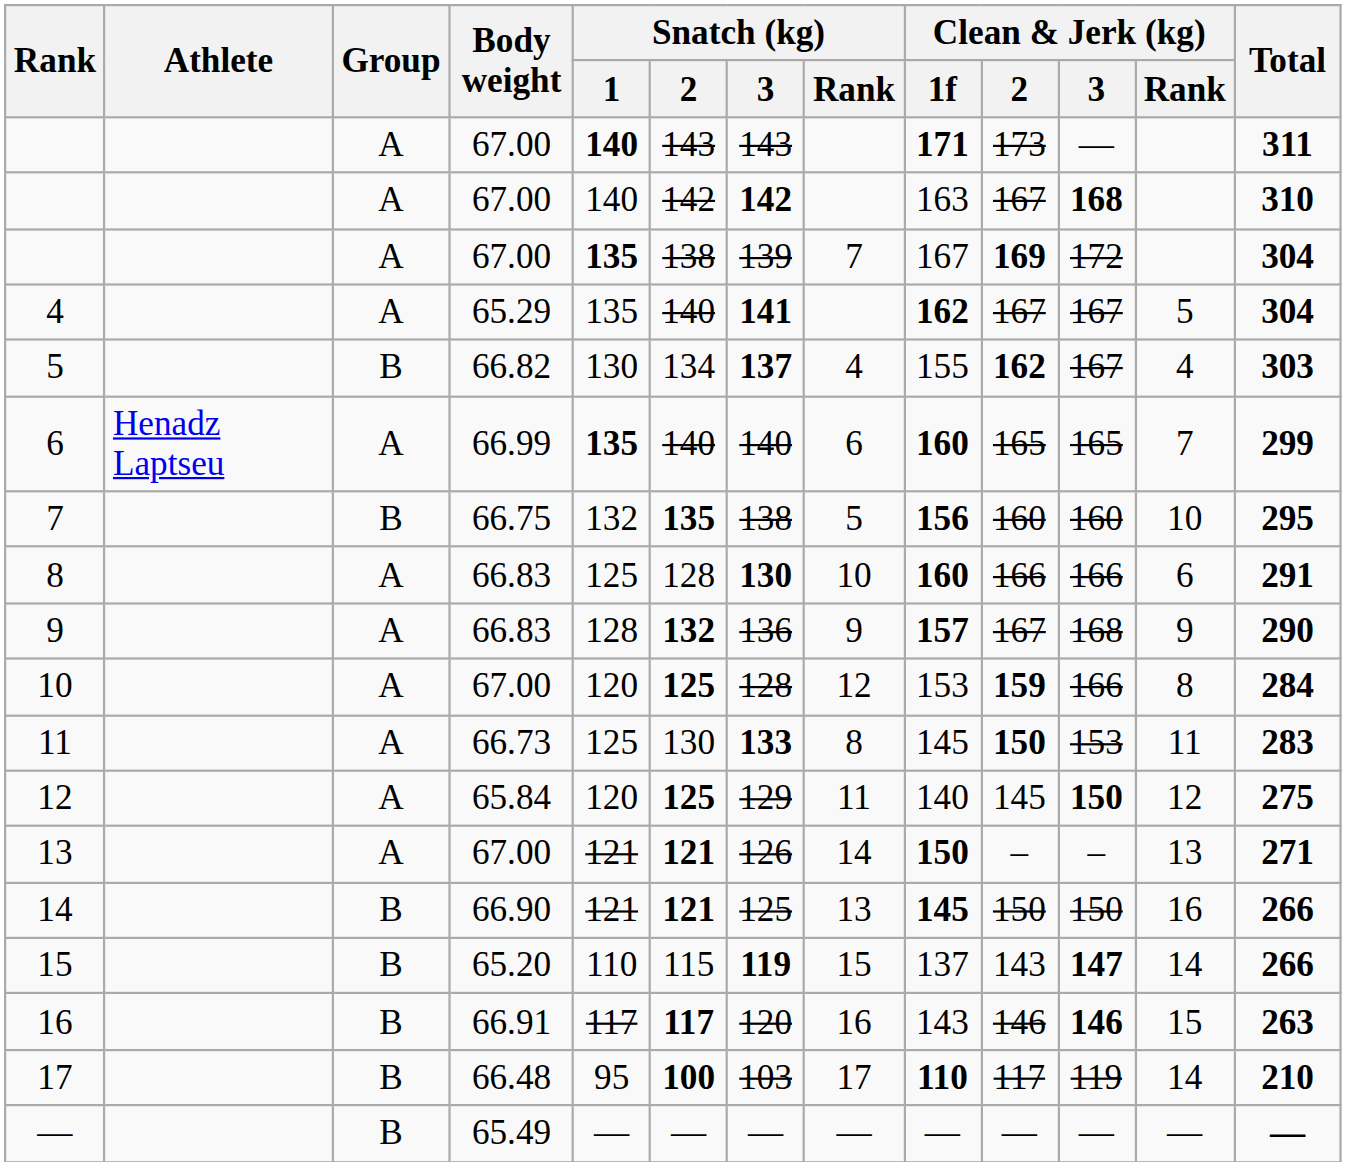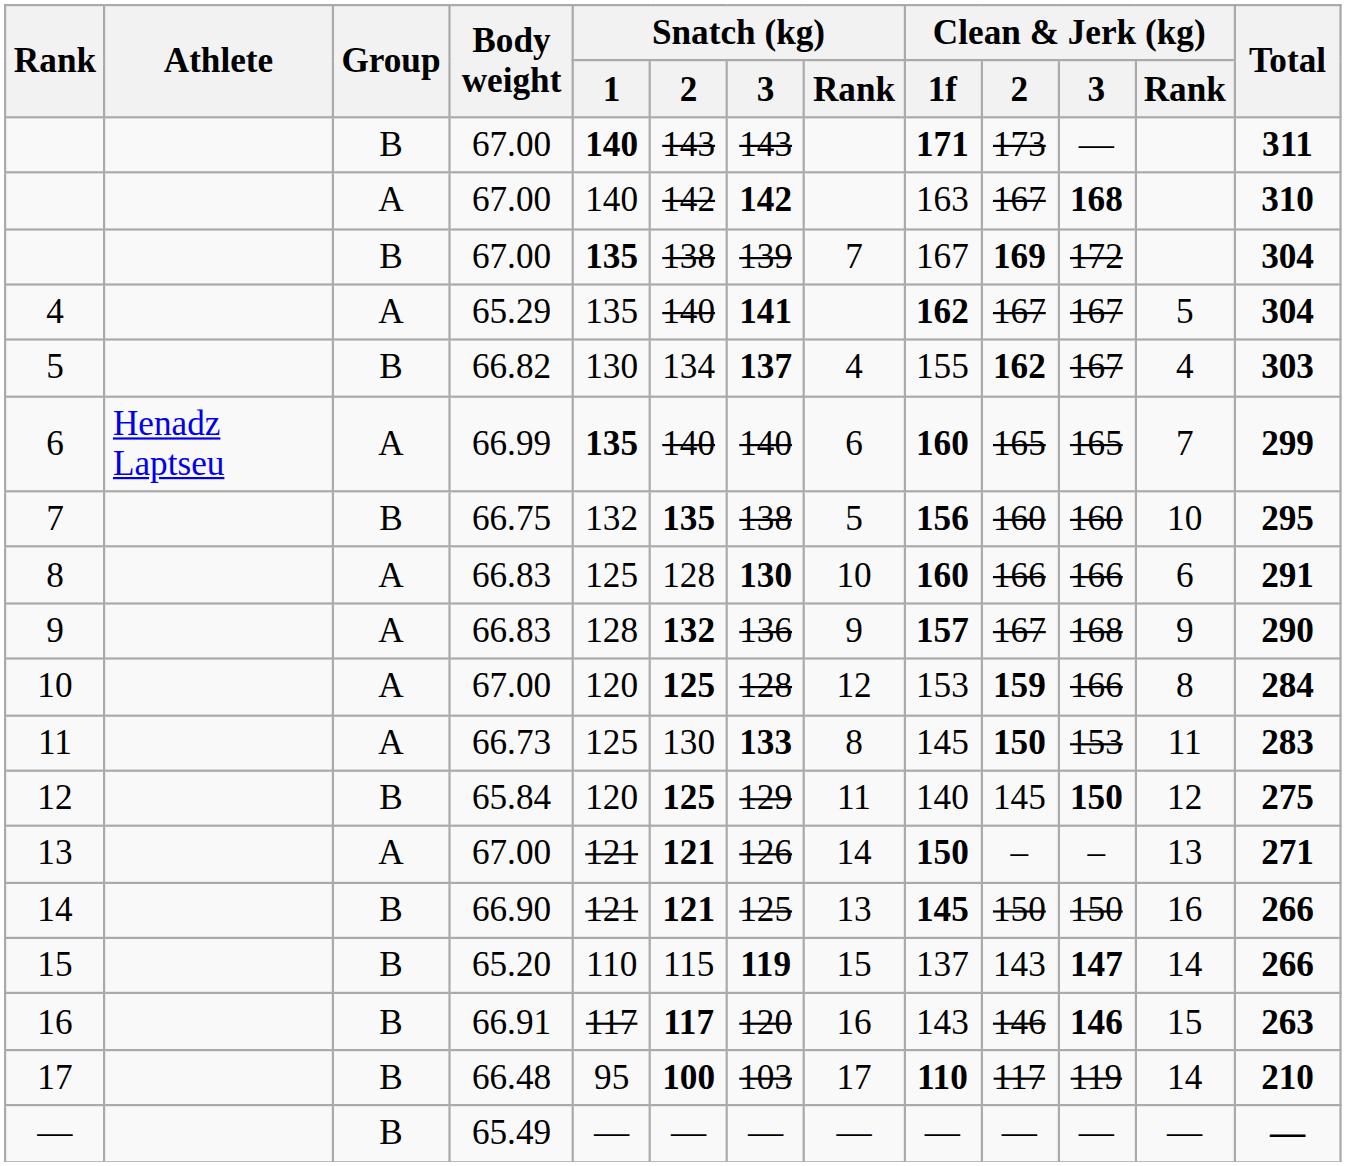(391, 144) A -> (391, 144) B
(391, 255) A -> (391, 255) B
(391, 797) A -> (391, 797) B
